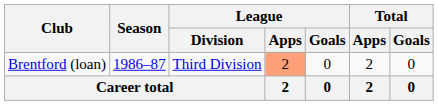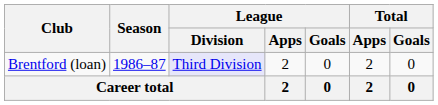(217, 64) no background -> (217, 64) lavender background
(285, 64) lightsalmon background -> (285, 64) no background
